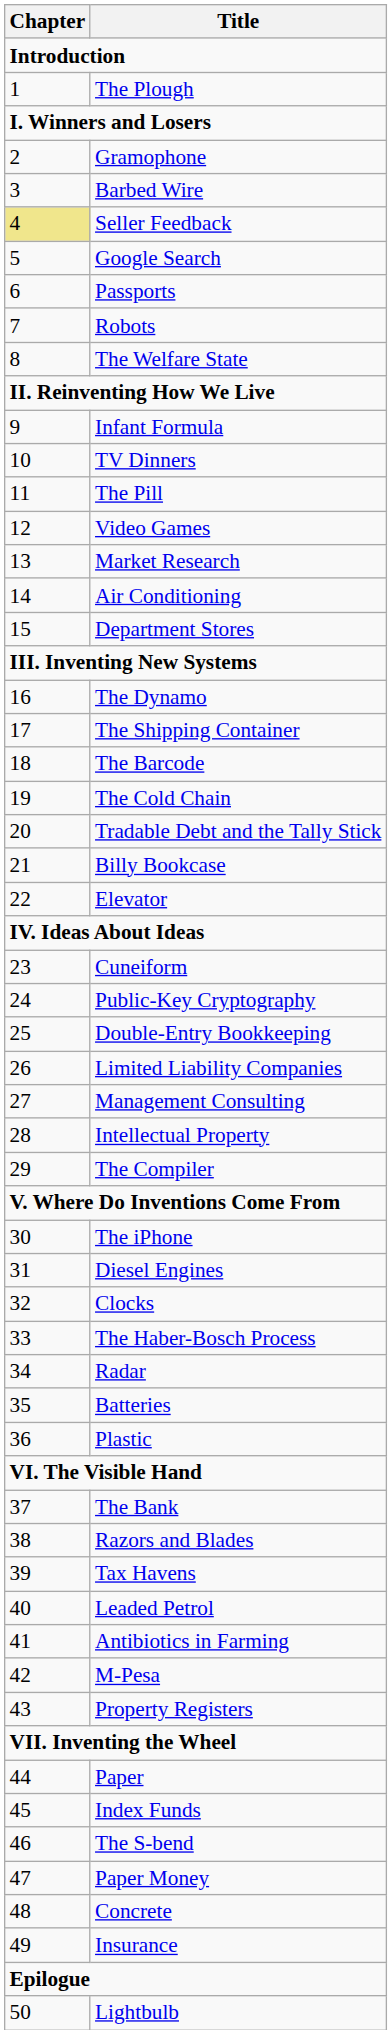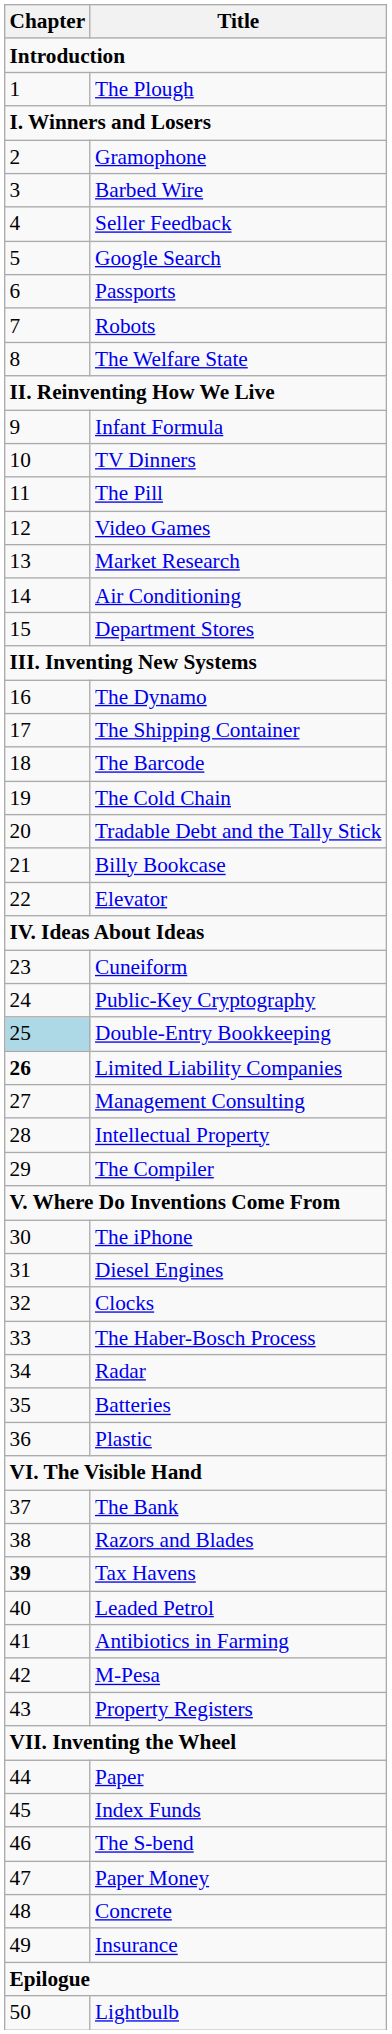(15, 223) khaki background -> (15, 223) no background
(20, 1033) no background -> (20, 1033) lightblue background
(20, 1067) normal -> (20, 1067) bold
(20, 1573) normal -> (20, 1573) bold
